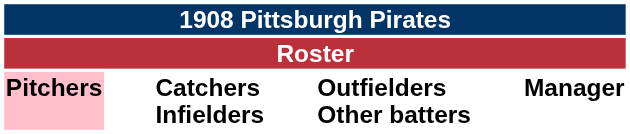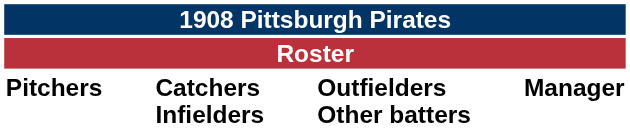(54, 87) pink background -> (54, 87) no background
